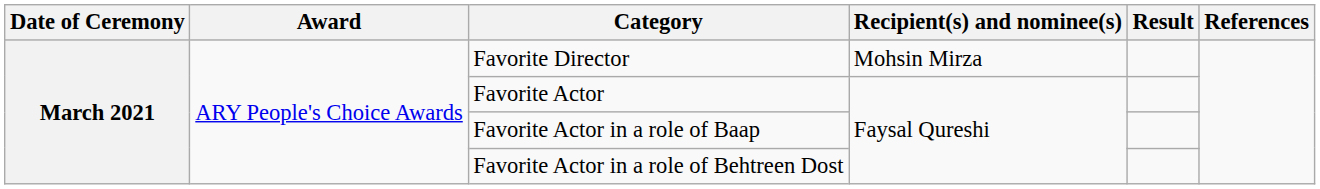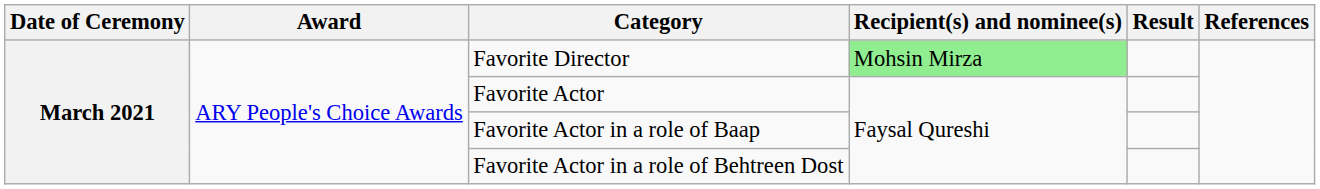(918, 58) no background -> (918, 58) lightgreen background
